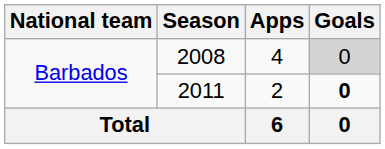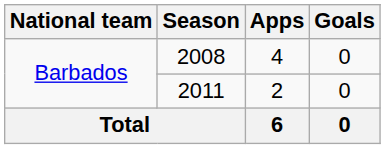(345, 56) lightgrey background -> (345, 56) no background
(345, 90) bold -> (345, 90) normal
